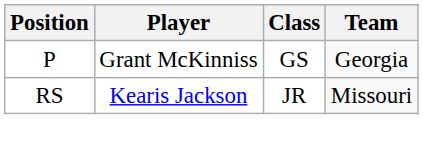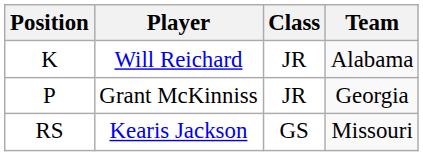+ row: (178, 58)
(294, 58) GS -> (294, 95) JR
(294, 95) JR -> (294, 131) GS
